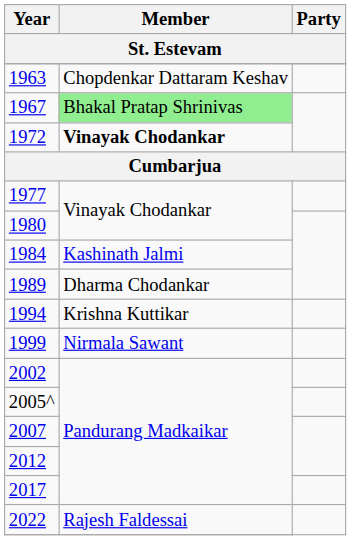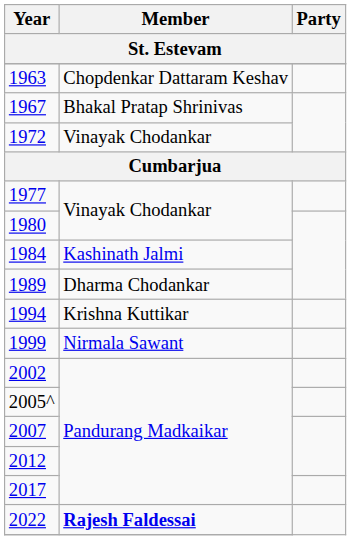(153, 107) lightgreen background -> (153, 107) no background
(144, 136) bold -> (137, 136) normal
(125, 519) normal -> (130, 519) bold
